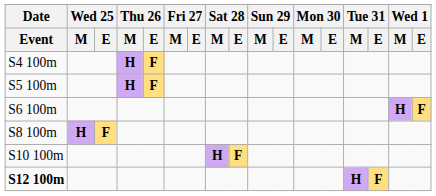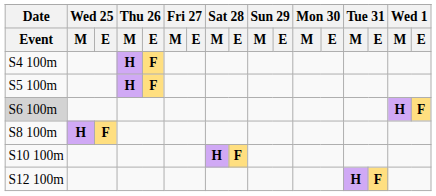(32, 109) no background -> (33, 109) lightgrey background
(36, 179) bold -> (36, 179) normal
